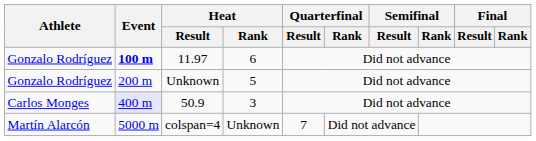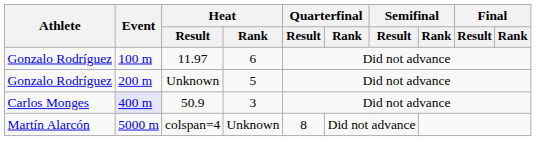(136, 58) bold -> (135, 58) normal
(304, 125) 7 -> (304, 125) 8
